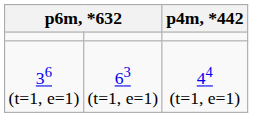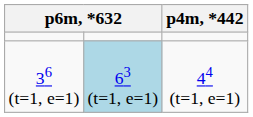(123, 86) no background -> (123, 86) lightblue background
